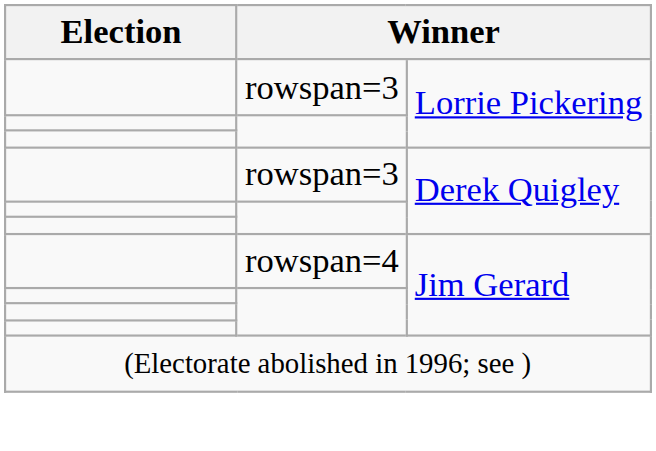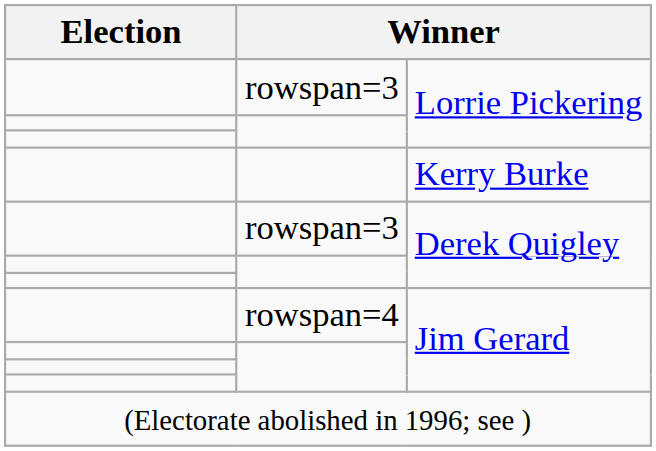+ row: (322, 174)
